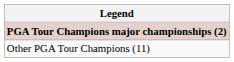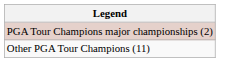(117, 31) bold -> (110, 31) normal
